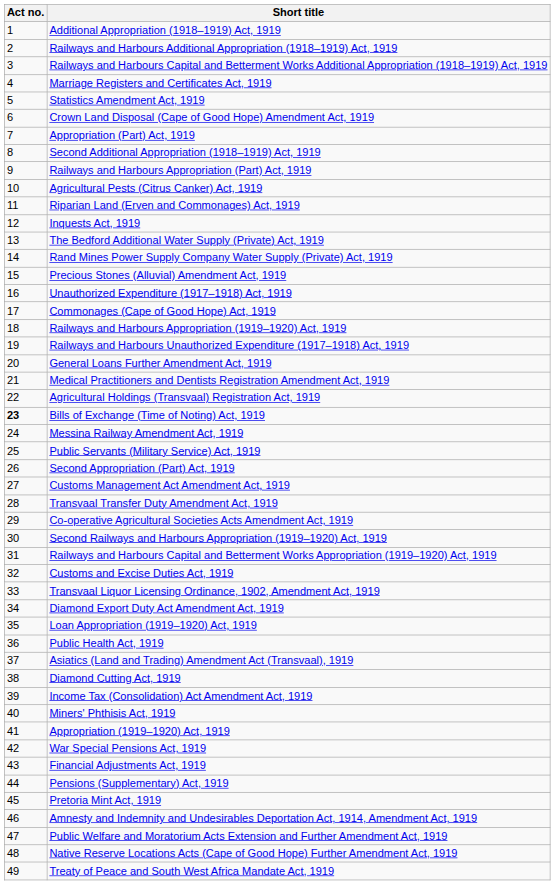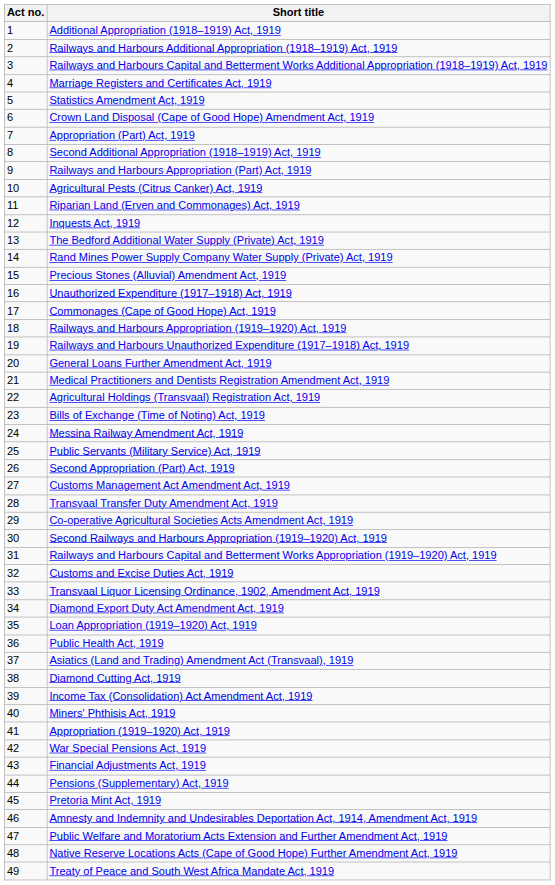(13, 415) bold -> (13, 415) normal
